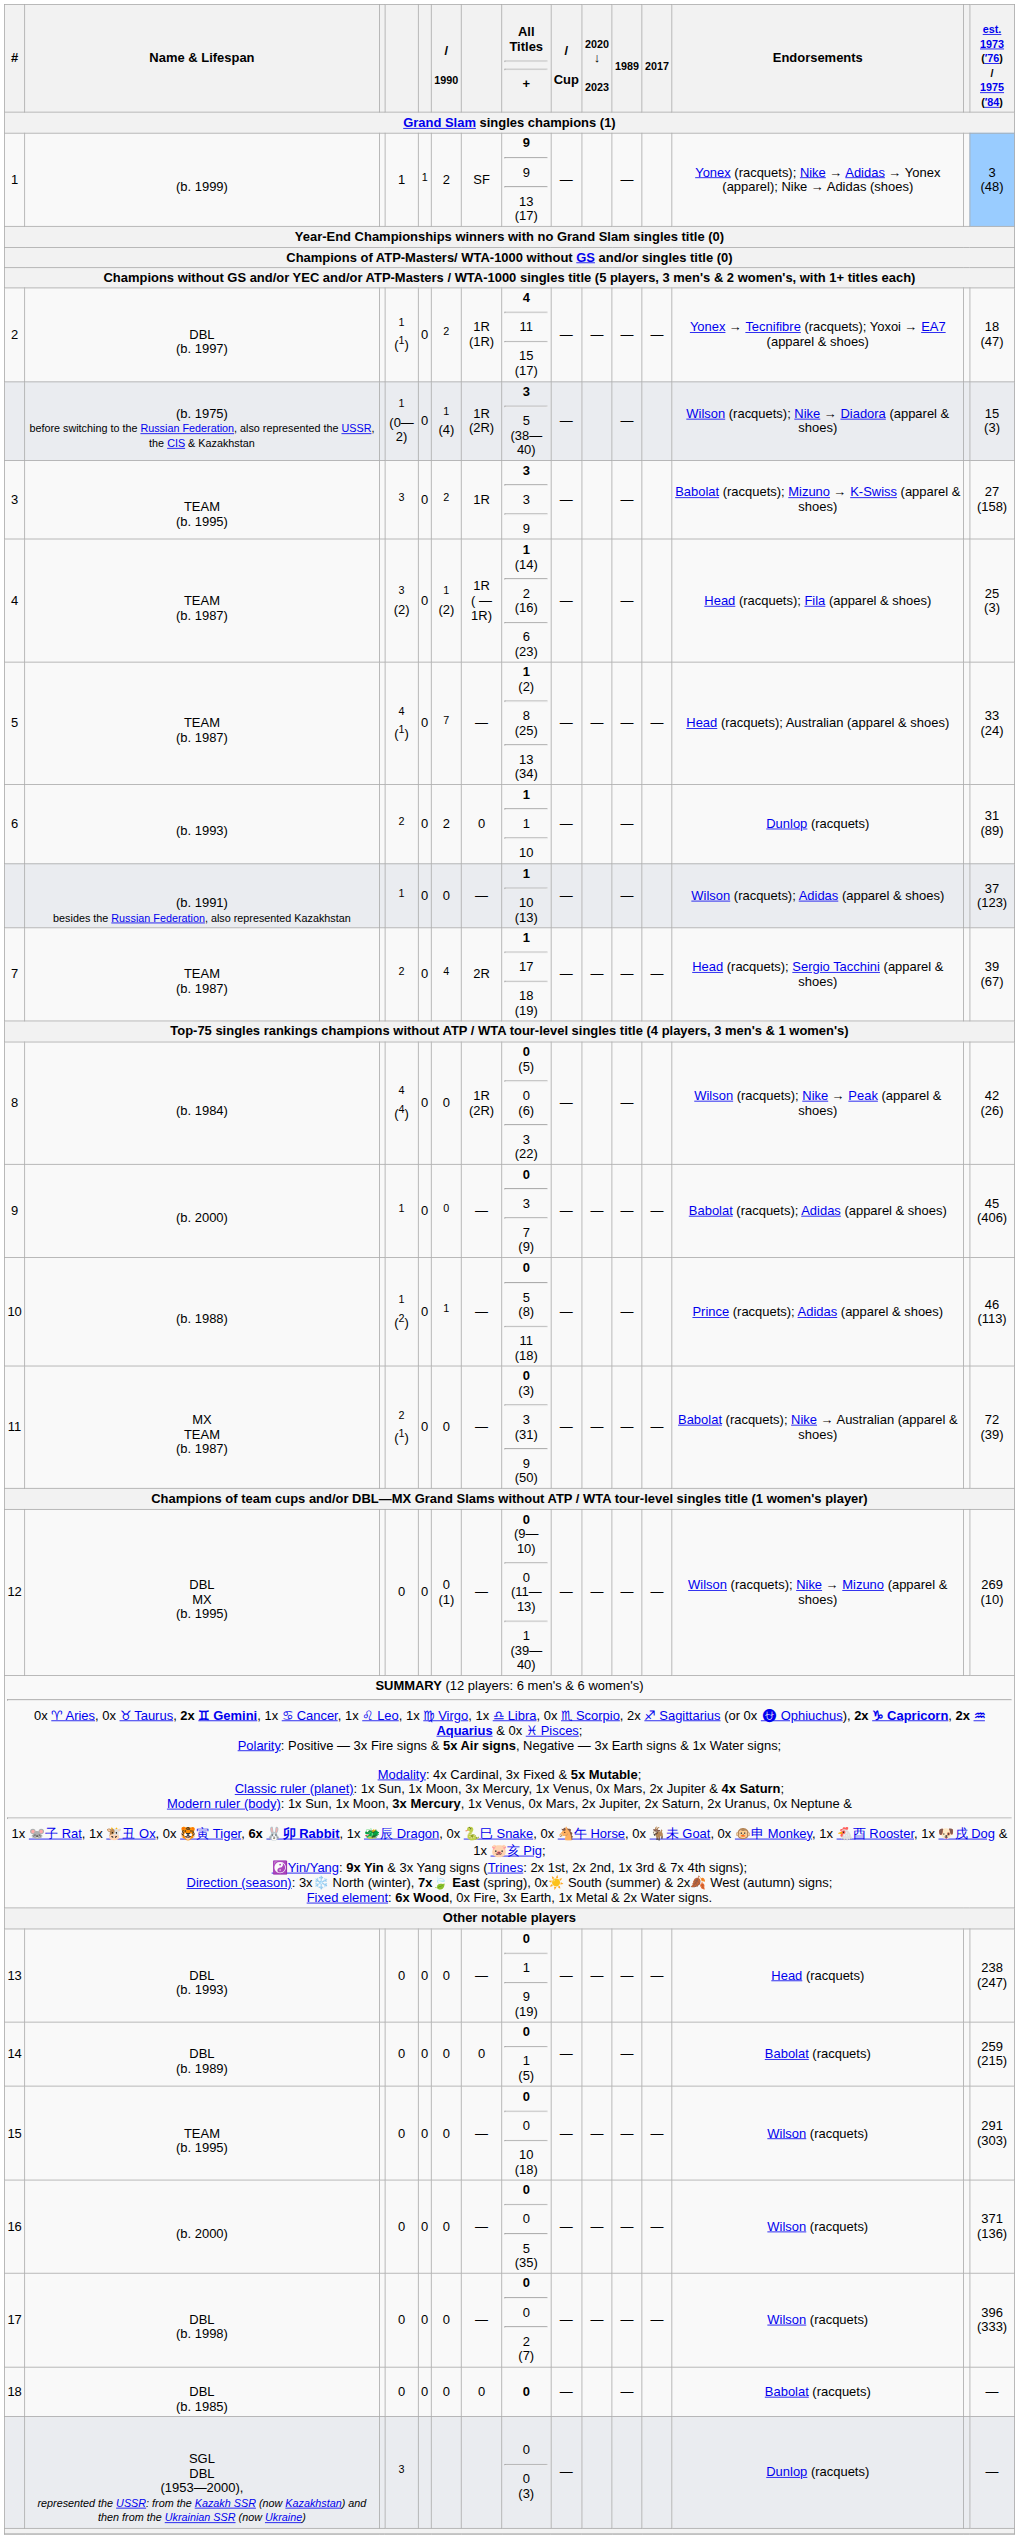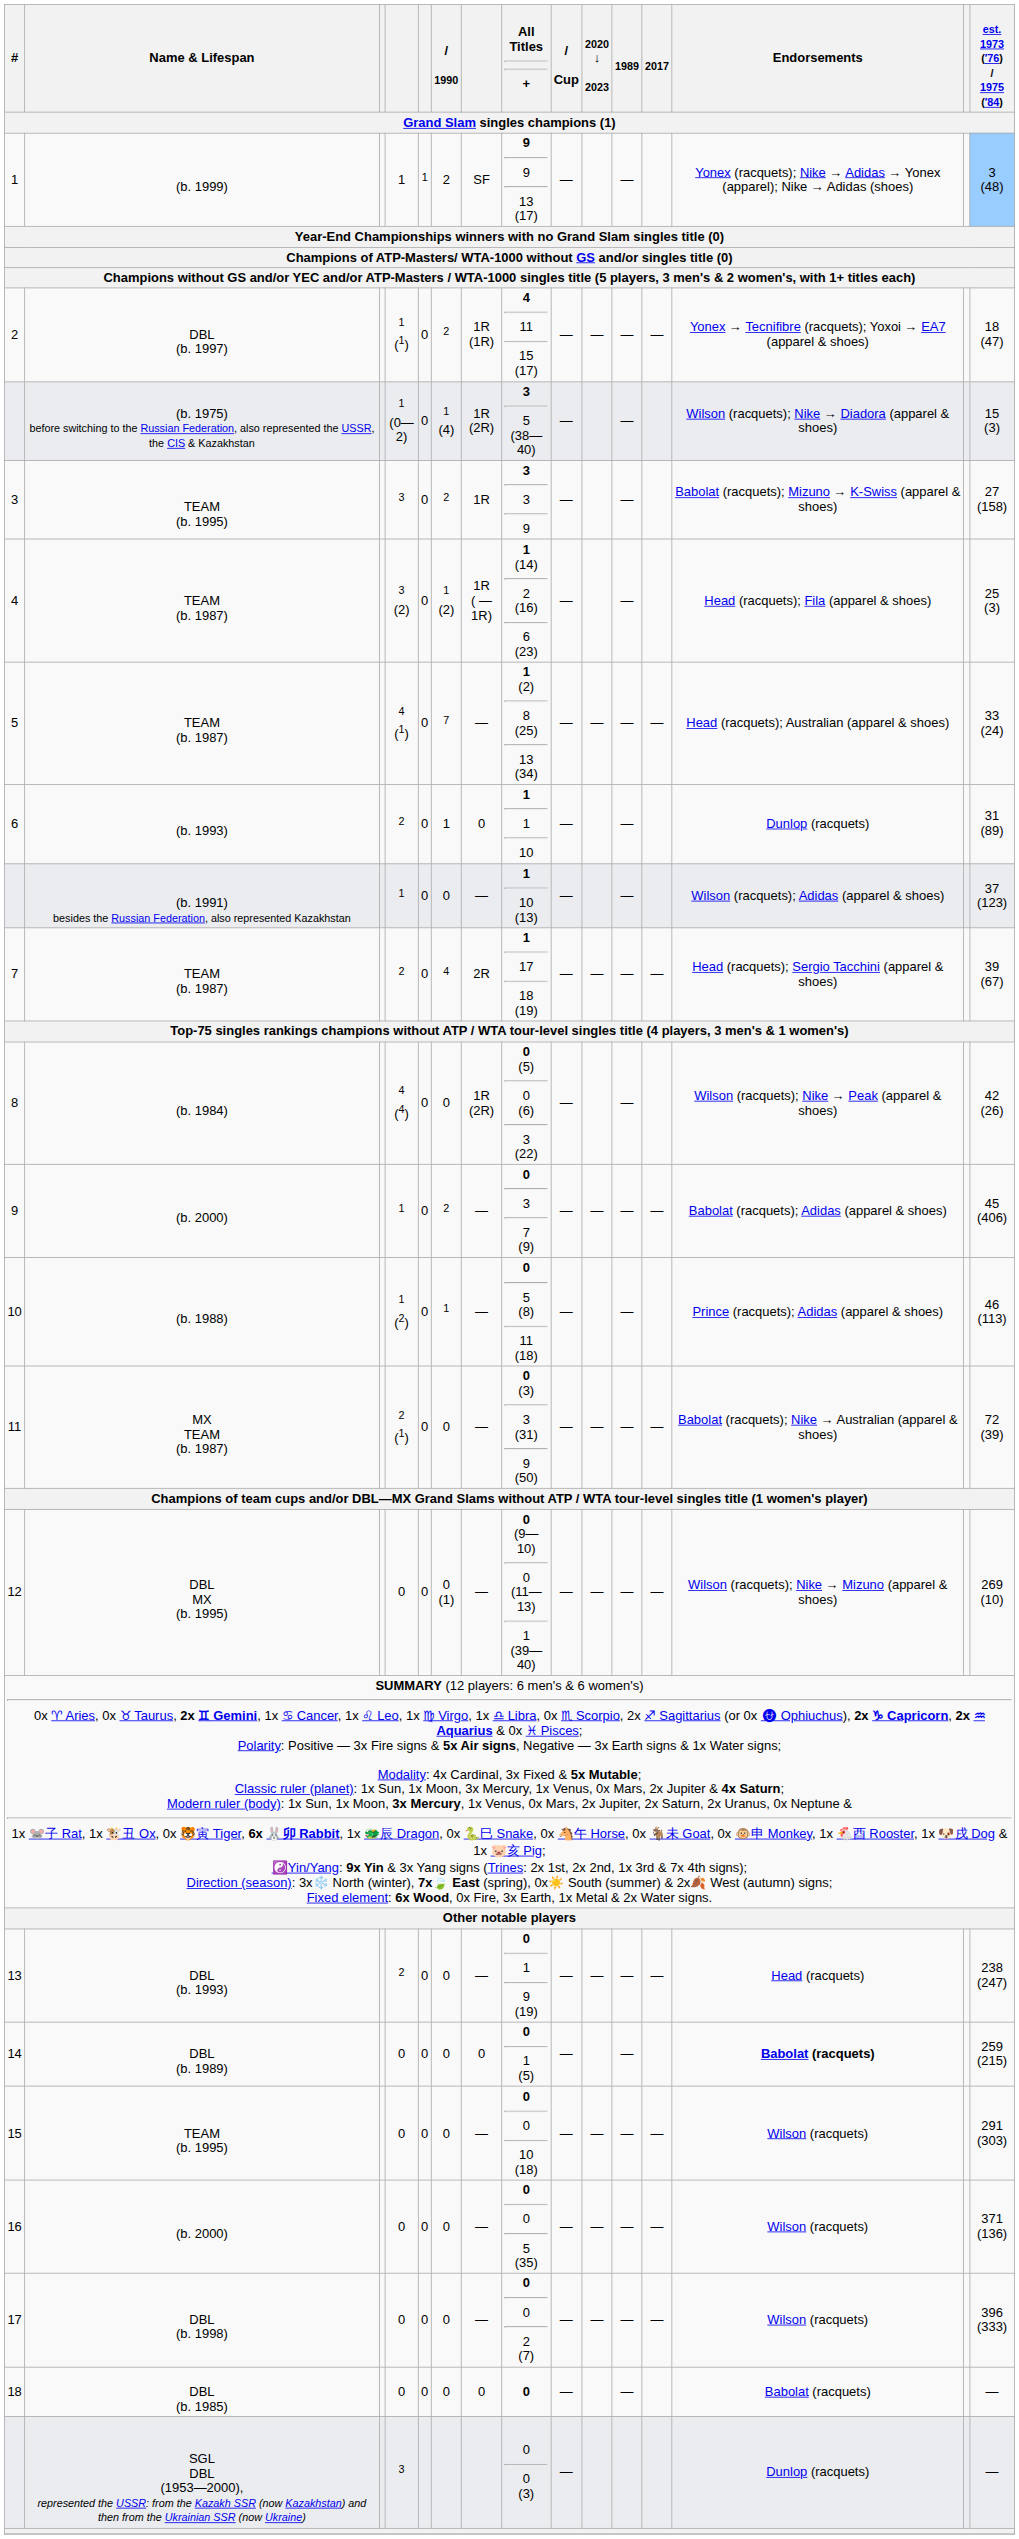(446, 824) 2 -> (446, 824) 1
(446, 1208) 0 -> (446, 1208) 2
(402, 1975) 0 -> (402, 1972) 2
(818, 2054) normal -> (818, 2054) bold
